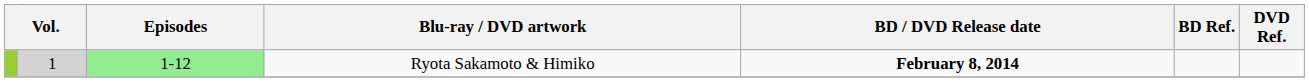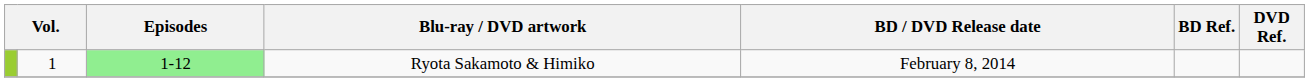(52, 63) lightgrey background -> (52, 63) no background
(958, 63) bold -> (958, 63) normal
